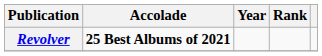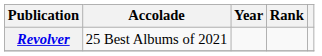(158, 39) bold -> (156, 39) normal
